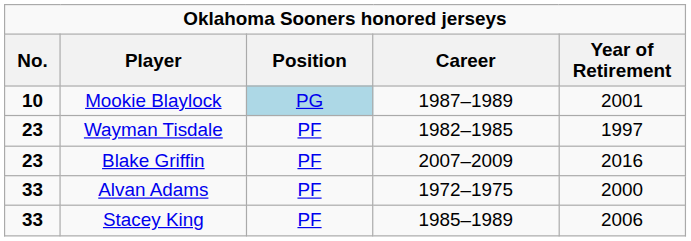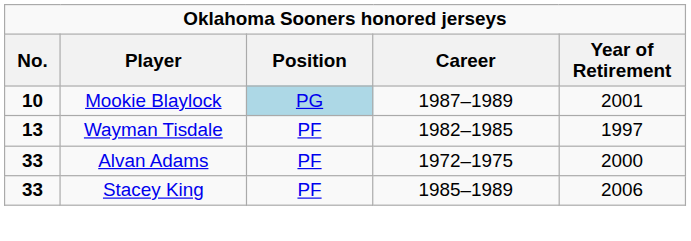(33, 130) 23 -> (33, 130) 13
- row: (153, 160)
